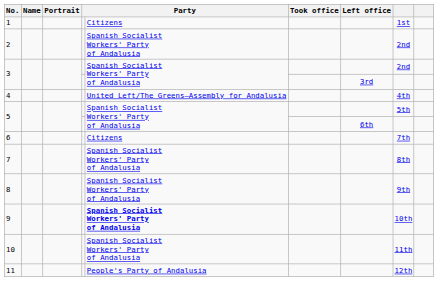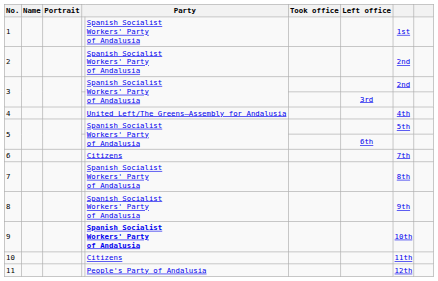(105, 23) Citizens -> (125, 31) Spanish Socialist Workers' Party of Andalusia
(125, 249) Spanish Socialist Workers' Party of Andalusia -> (105, 258) Citizens
